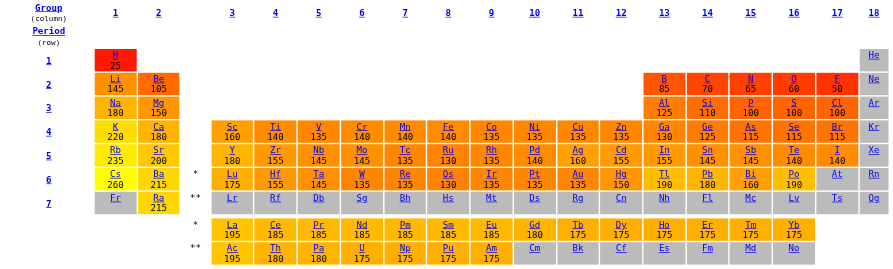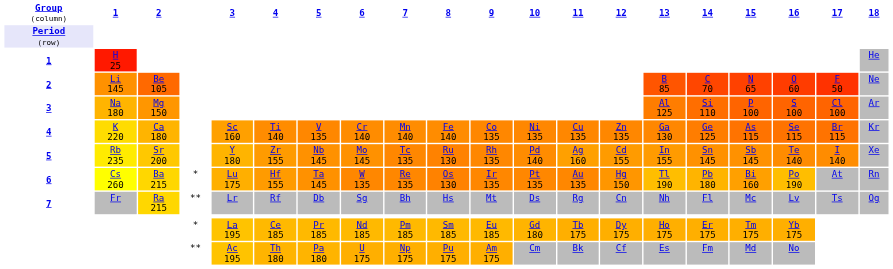(49, 36) no background -> (49, 36) lavender background
